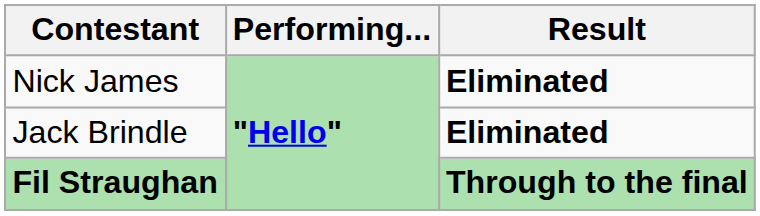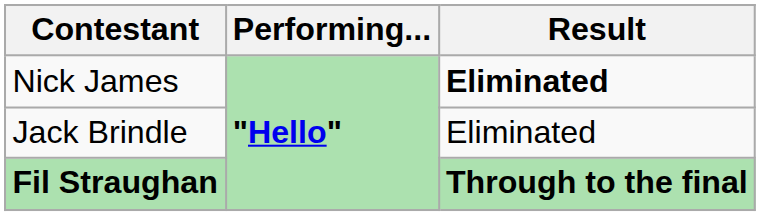(527, 132) bold -> (521, 132) normal
